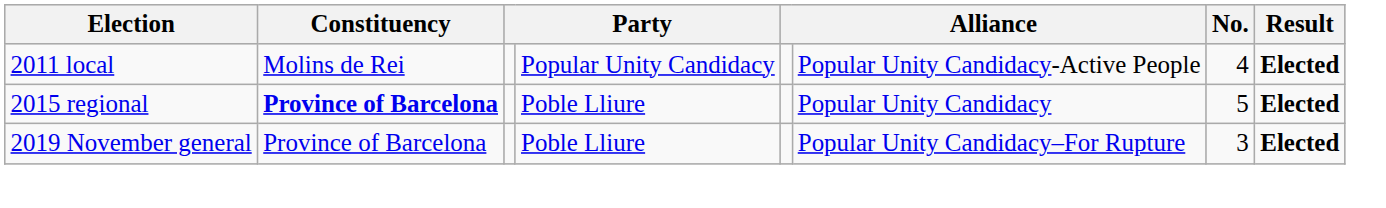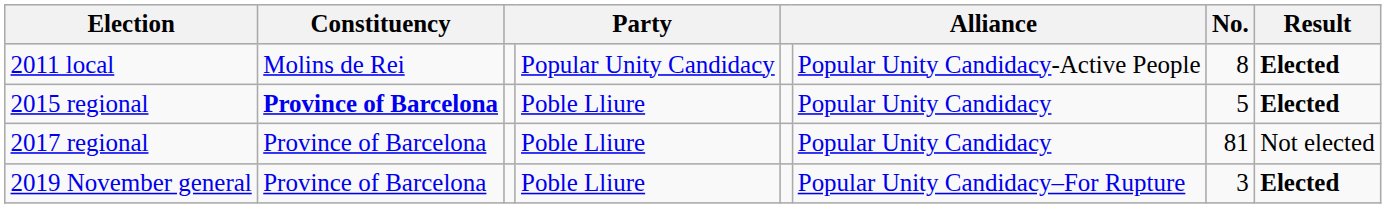(1243, 63) 4 -> (1243, 63) 8
+ row: (80, 143)
